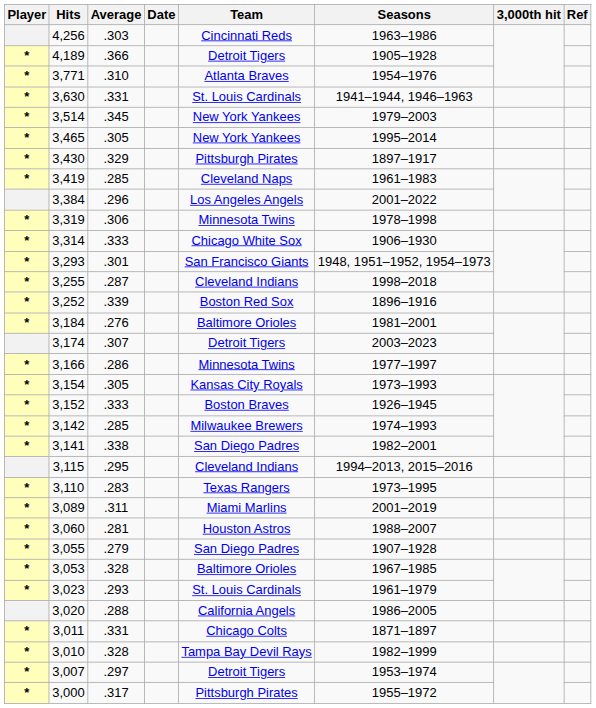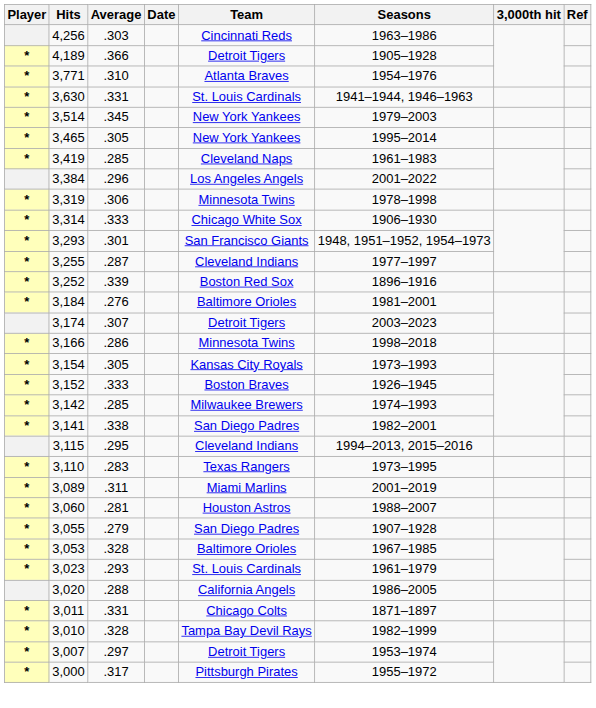- row: (69, 158)
(404, 281) 1998–2018 -> (404, 261) 1977–1997
(404, 364) 1977–1997 -> (404, 343) 1998–2018
